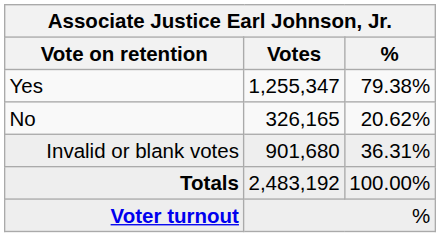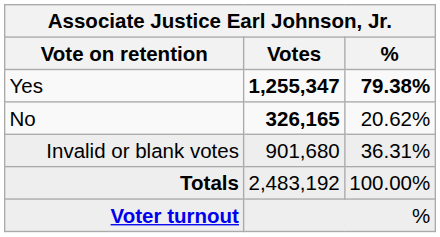(294, 86) normal -> (294, 86) bold
(395, 86) normal -> (395, 86) bold
(303, 119) normal -> (303, 119) bold
